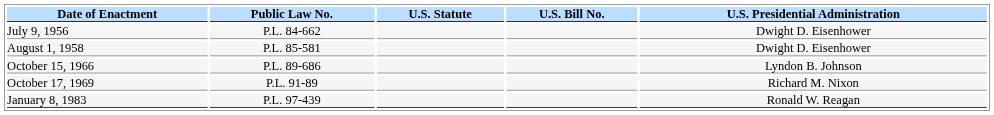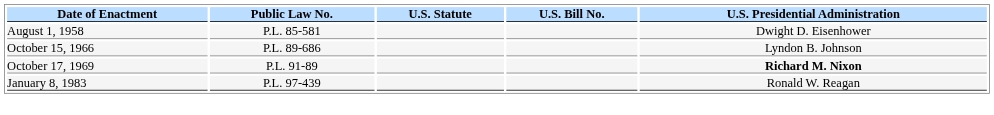- row: (38, 31)
(813, 82) normal -> (813, 65) bold
